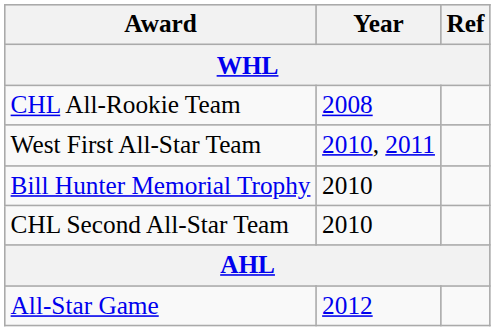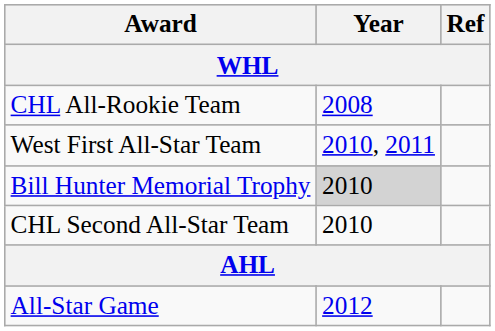(347, 184) no background -> (347, 184) lightgrey background
